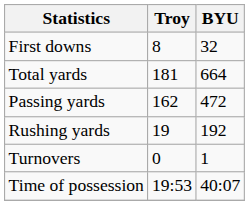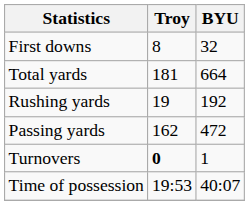rows swapped: (59, 130) <-> (57, 102)
(156, 158) normal -> (156, 158) bold
